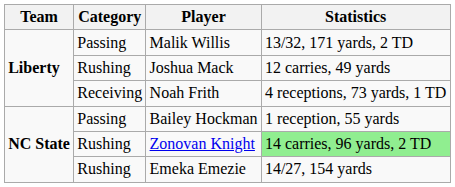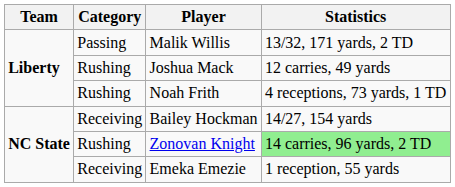(110, 93) Receiving -> (104, 93) Rushing
(102, 118) Passing -> (110, 118) Receiving
(332, 118) 1 reception, 55 yards -> (318, 118) 14/27, 154 yards
(104, 169) Rushing -> (110, 169) Receiving
(318, 169) 14/27, 154 yards -> (332, 169) 1 reception, 55 yards
